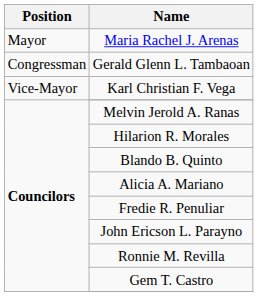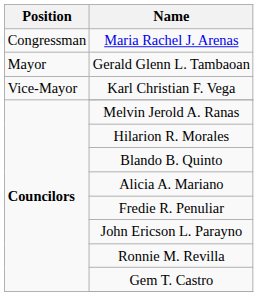(27, 40) Mayor -> (47, 40) Congressman
(47, 64) Congressman -> (27, 64) Mayor
